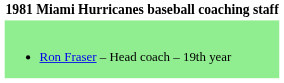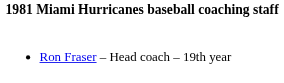(142, 57) lightgreen background -> (142, 57) no background
